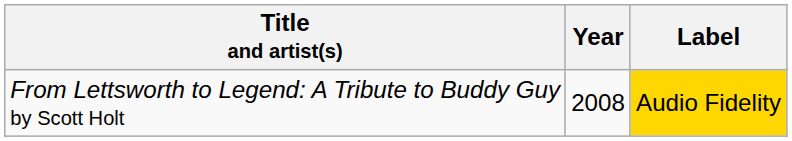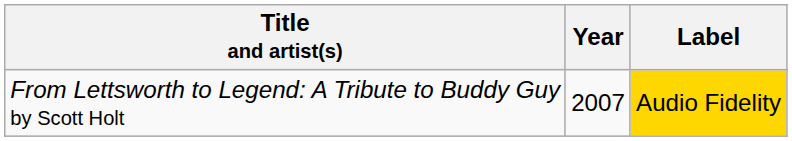(598, 102) 2008 -> (598, 102) 2007
